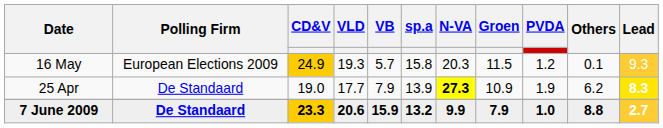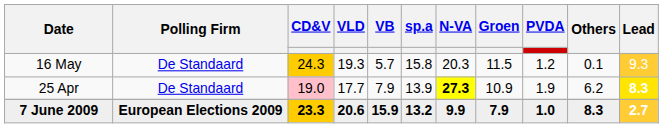(201, 64) European Elections 2009 -> (201, 64) De Standaard
(311, 64) 24.9 -> (311, 64) 24.3
(311, 87) no background -> (311, 87) pink background
(201, 110) De Standaard -> (201, 110) European Elections 2009
(594, 110) 8.8 -> (594, 110) 8.3
